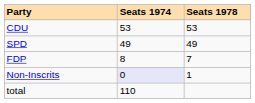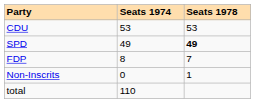(192, 43) normal -> (192, 43) bold
(122, 75) lavender background -> (122, 75) no background
